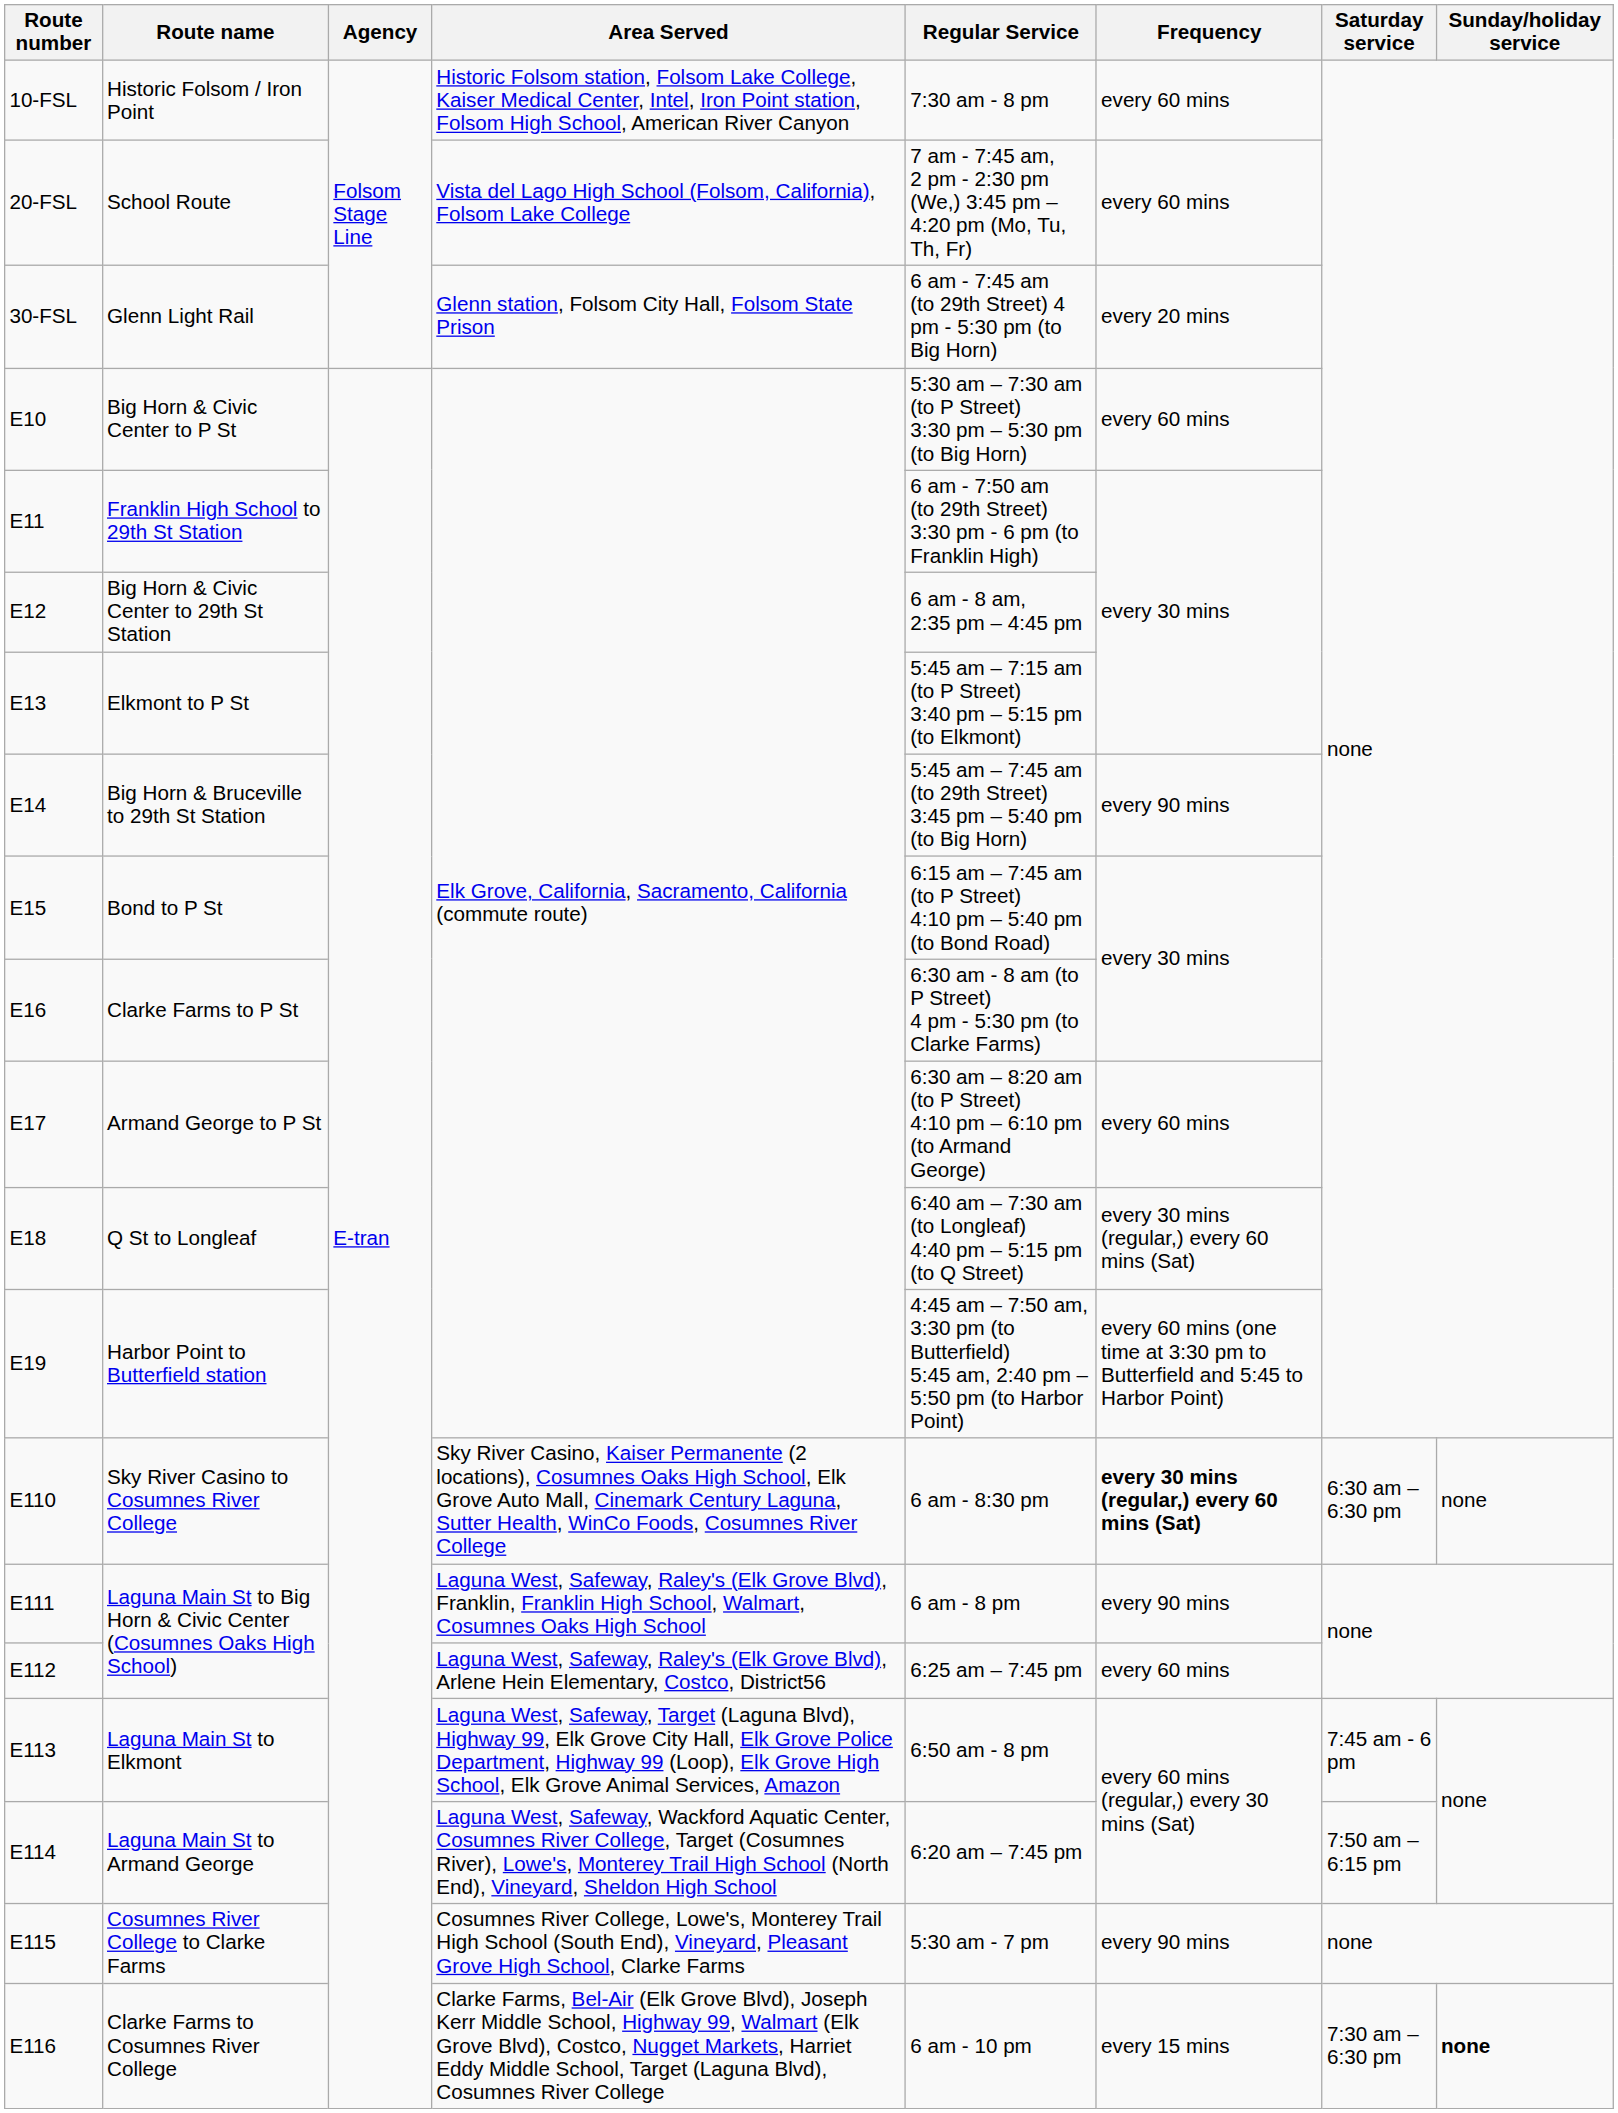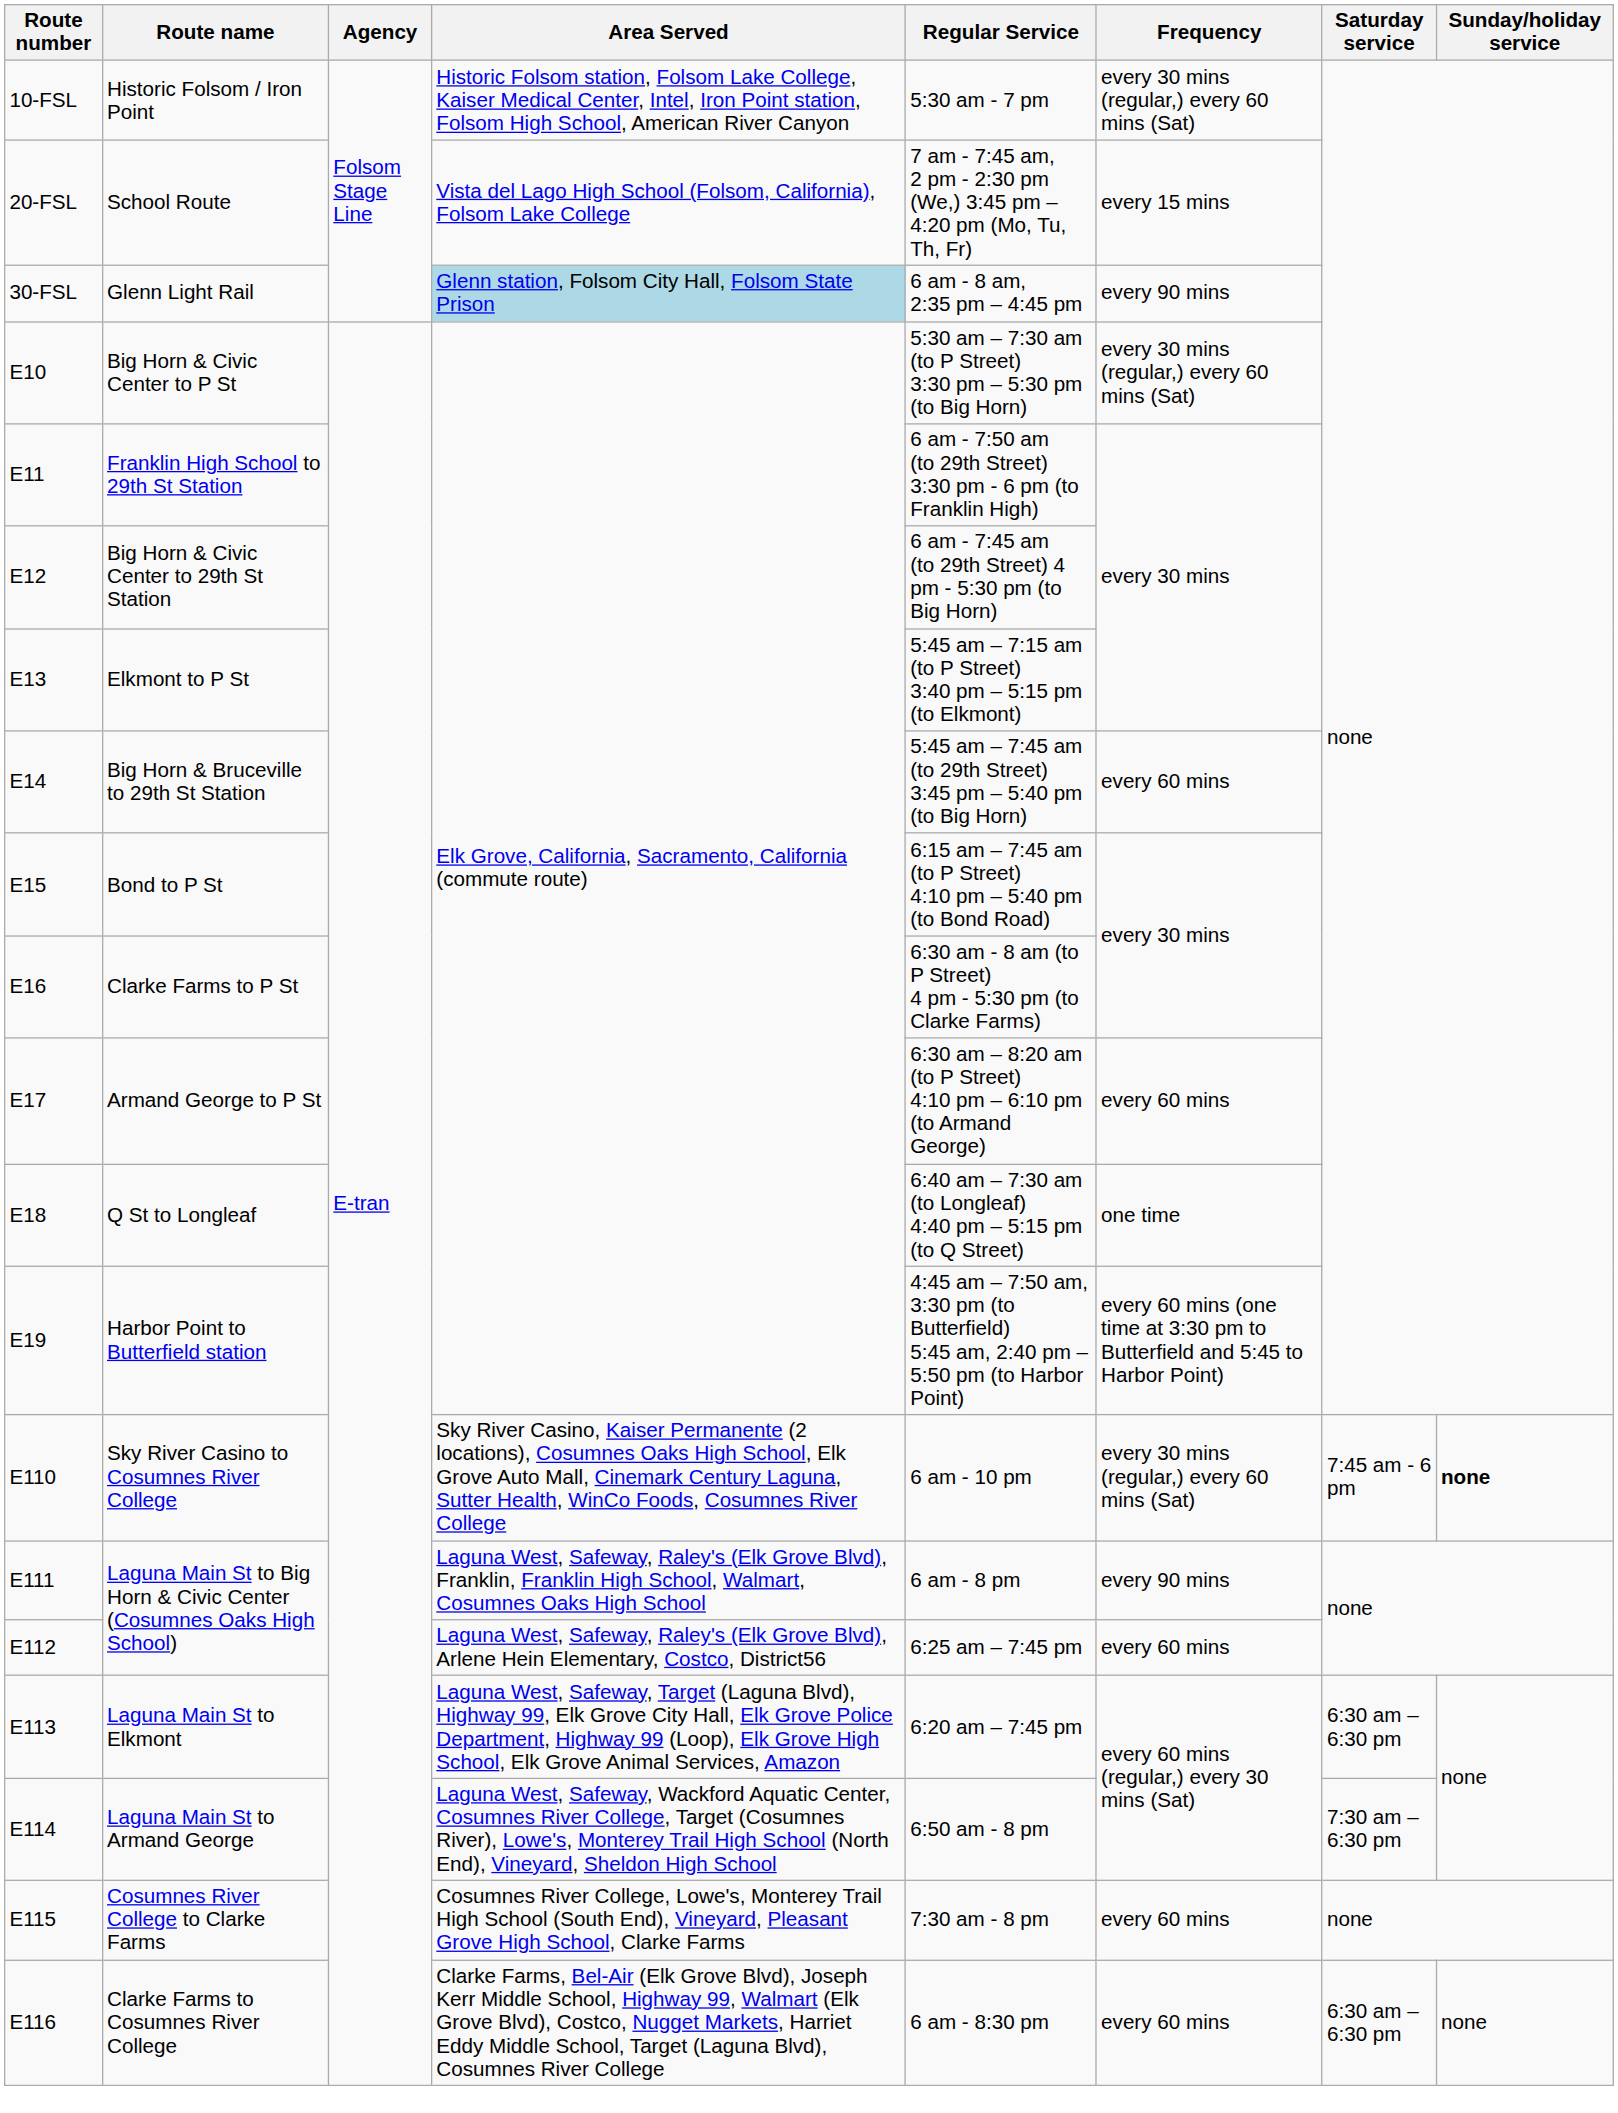(980, 100) 7:30 am - 8 pm -> (980, 100) 5:30 am - 7 pm
(1165, 100) every 60 mins -> (1185, 100) every 30 mins (regular,) every 60 mins (Sat)
(1165, 202) every 60 mins -> (1165, 202) every 15 mins
(644, 316) no background -> (644, 293) lightblue background
(988, 316) 6 am - 7:45 am (to 29th Street) 4 pm - 5:30 pm (to Big Horn) -> (996, 293) 6 am - 8 am, 2:35 pm – 4:45 pm
(1165, 316) every 20 mins -> (1165, 293) every 90 mins
(1165, 418) every 60 mins -> (1185, 372) every 30 mins (regular,) every 60 mins (Sat)
(996, 612) 6 am - 8 am, 2:35 pm – 4:45 pm -> (988, 577) 6 am - 7:45 am (to 29th Street) 4 pm - 5:30 pm (to Big Horn)
(1165, 805) every 90 mins -> (1165, 781) every 60 mins
(1185, 1237) every 30 mins (regular,) every 60 mins (Sat) -> (1141, 1214) one time
(980, 1500) 6 am - 8:30 pm -> (971, 1477) 6 am - 10 pm
(1189, 1500) bold -> (1185, 1477) normal
(1373, 1500) 6:30 am – 6:30 pm -> (1379, 1477) 7:45 am - 6 pm
(1464, 1500) normal -> (1466, 1477) bold
(980, 1749) 6:50 am - 8 pm -> (996, 1726) 6:20 am – 7:45 pm
(1379, 1749) 7:45 am - 6 pm -> (1373, 1726) 6:30 am – 6:30 pm
(996, 1852) 6:20 am – 7:45 pm -> (980, 1829) 6:50 am - 8 pm
(1373, 1852) 7:50 am – 6:15 pm -> (1373, 1829) 7:30 am – 6:30 pm
(980, 1943) 5:30 am - 7 pm -> (980, 1919) 7:30 am - 8 pm
(1165, 1943) every 90 mins -> (1165, 1919) every 60 mins
(971, 2045) 6 am - 10 pm -> (980, 2022) 6 am - 8:30 pm
(1165, 2045) every 15 mins -> (1165, 2022) every 60 mins
(1373, 2045) 7:30 am – 6:30 pm -> (1373, 2022) 6:30 am – 6:30 pm
(1466, 2045) bold -> (1464, 2022) normal
